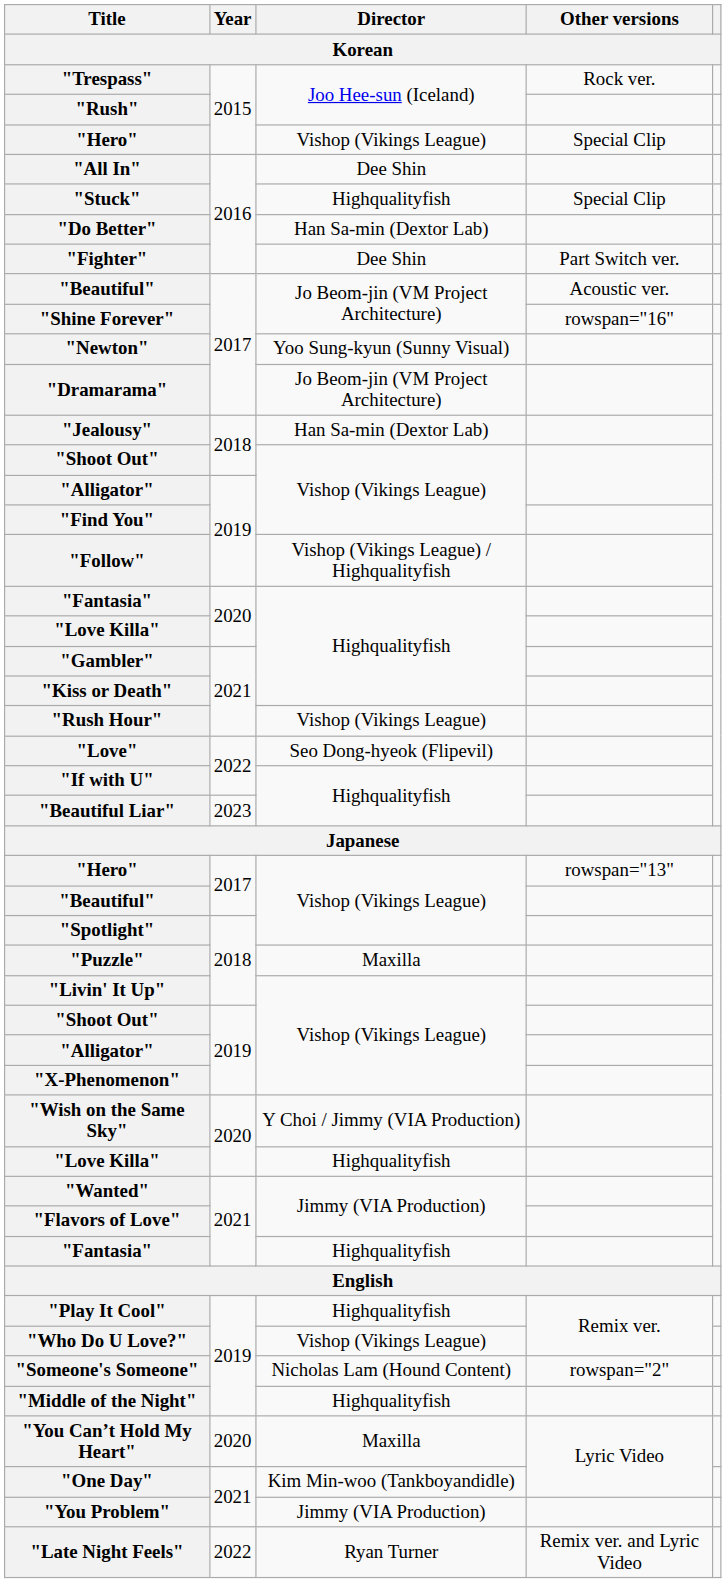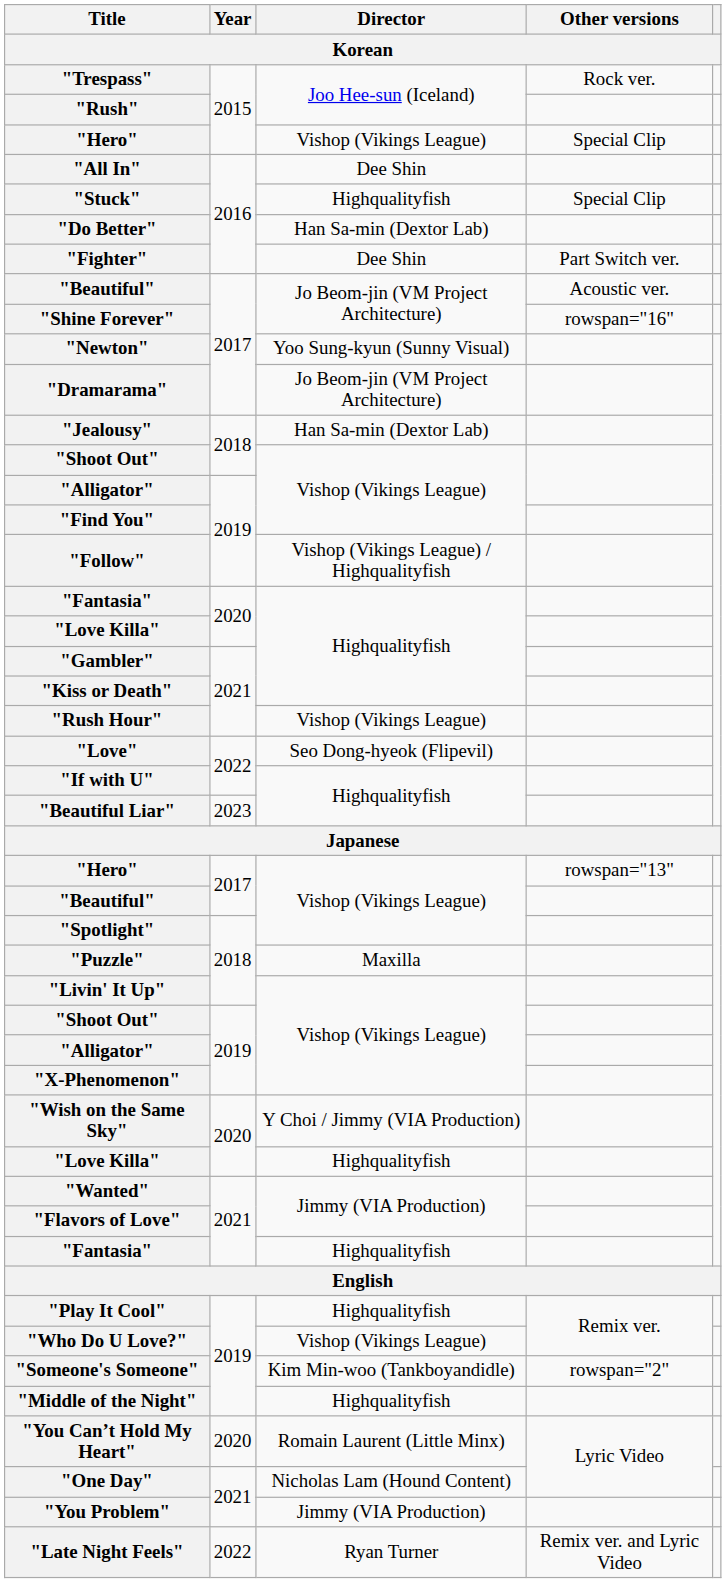(391, 1370) Nicholas Lam (Hound Content) -> (391, 1370) Kim Min-woo (Tankboyandidle)
(391, 1441) Maxilla -> (391, 1441) Romain Laurent (Little Minx)
(391, 1481) Kim Min-woo (Tankboyandidle) -> (391, 1481) Nicholas Lam (Hound Content)
